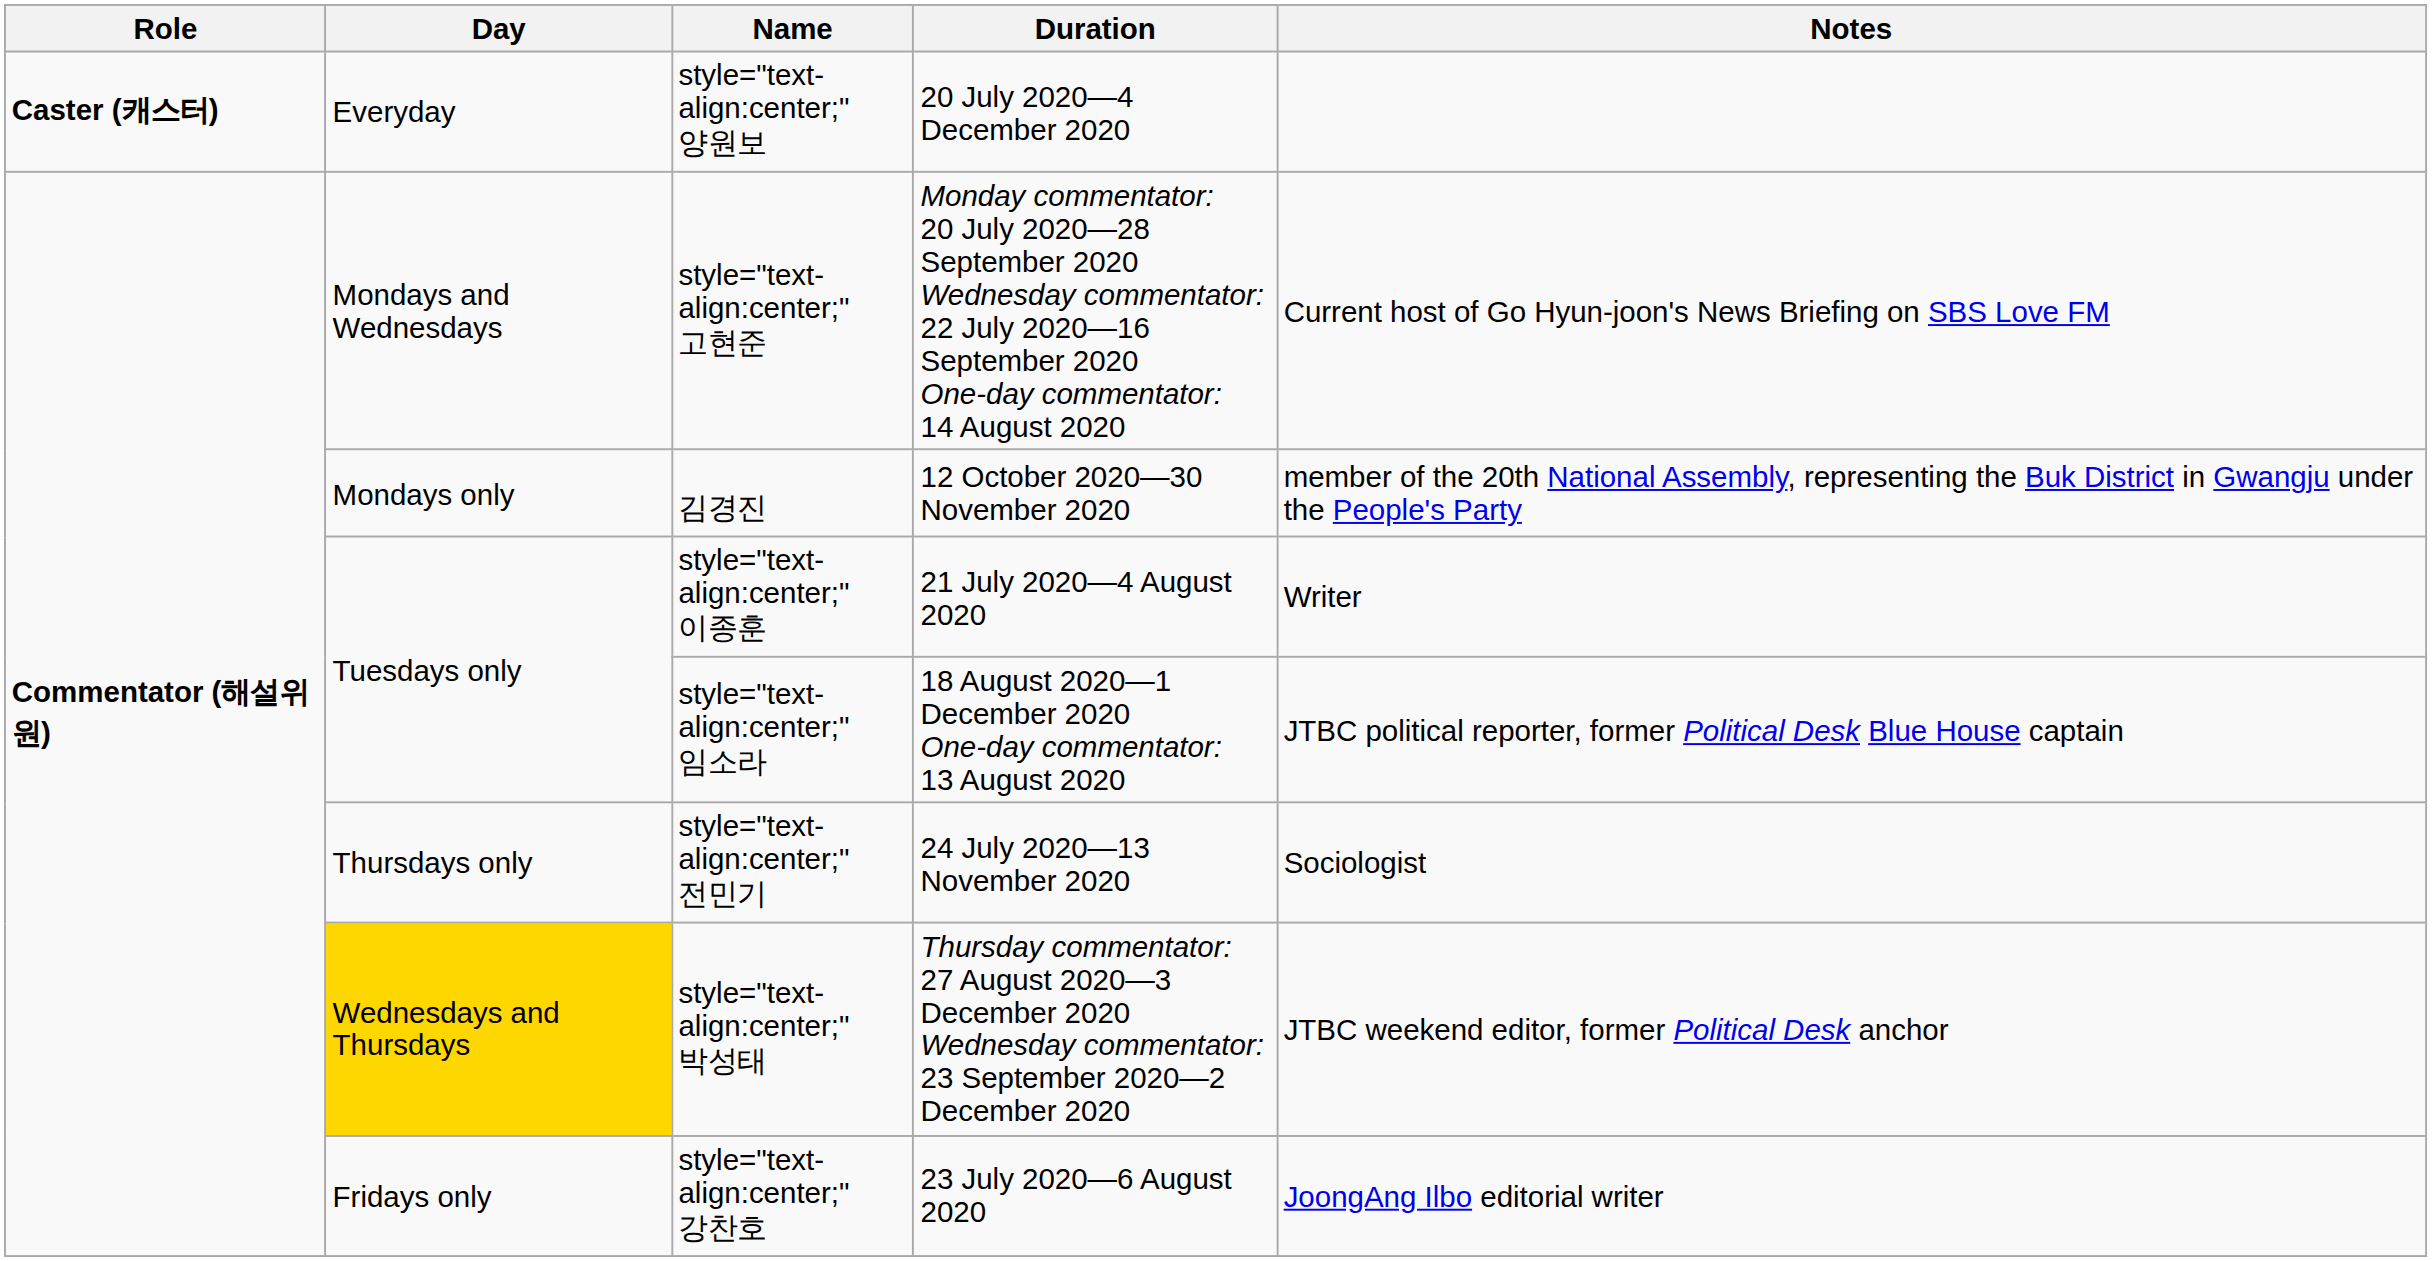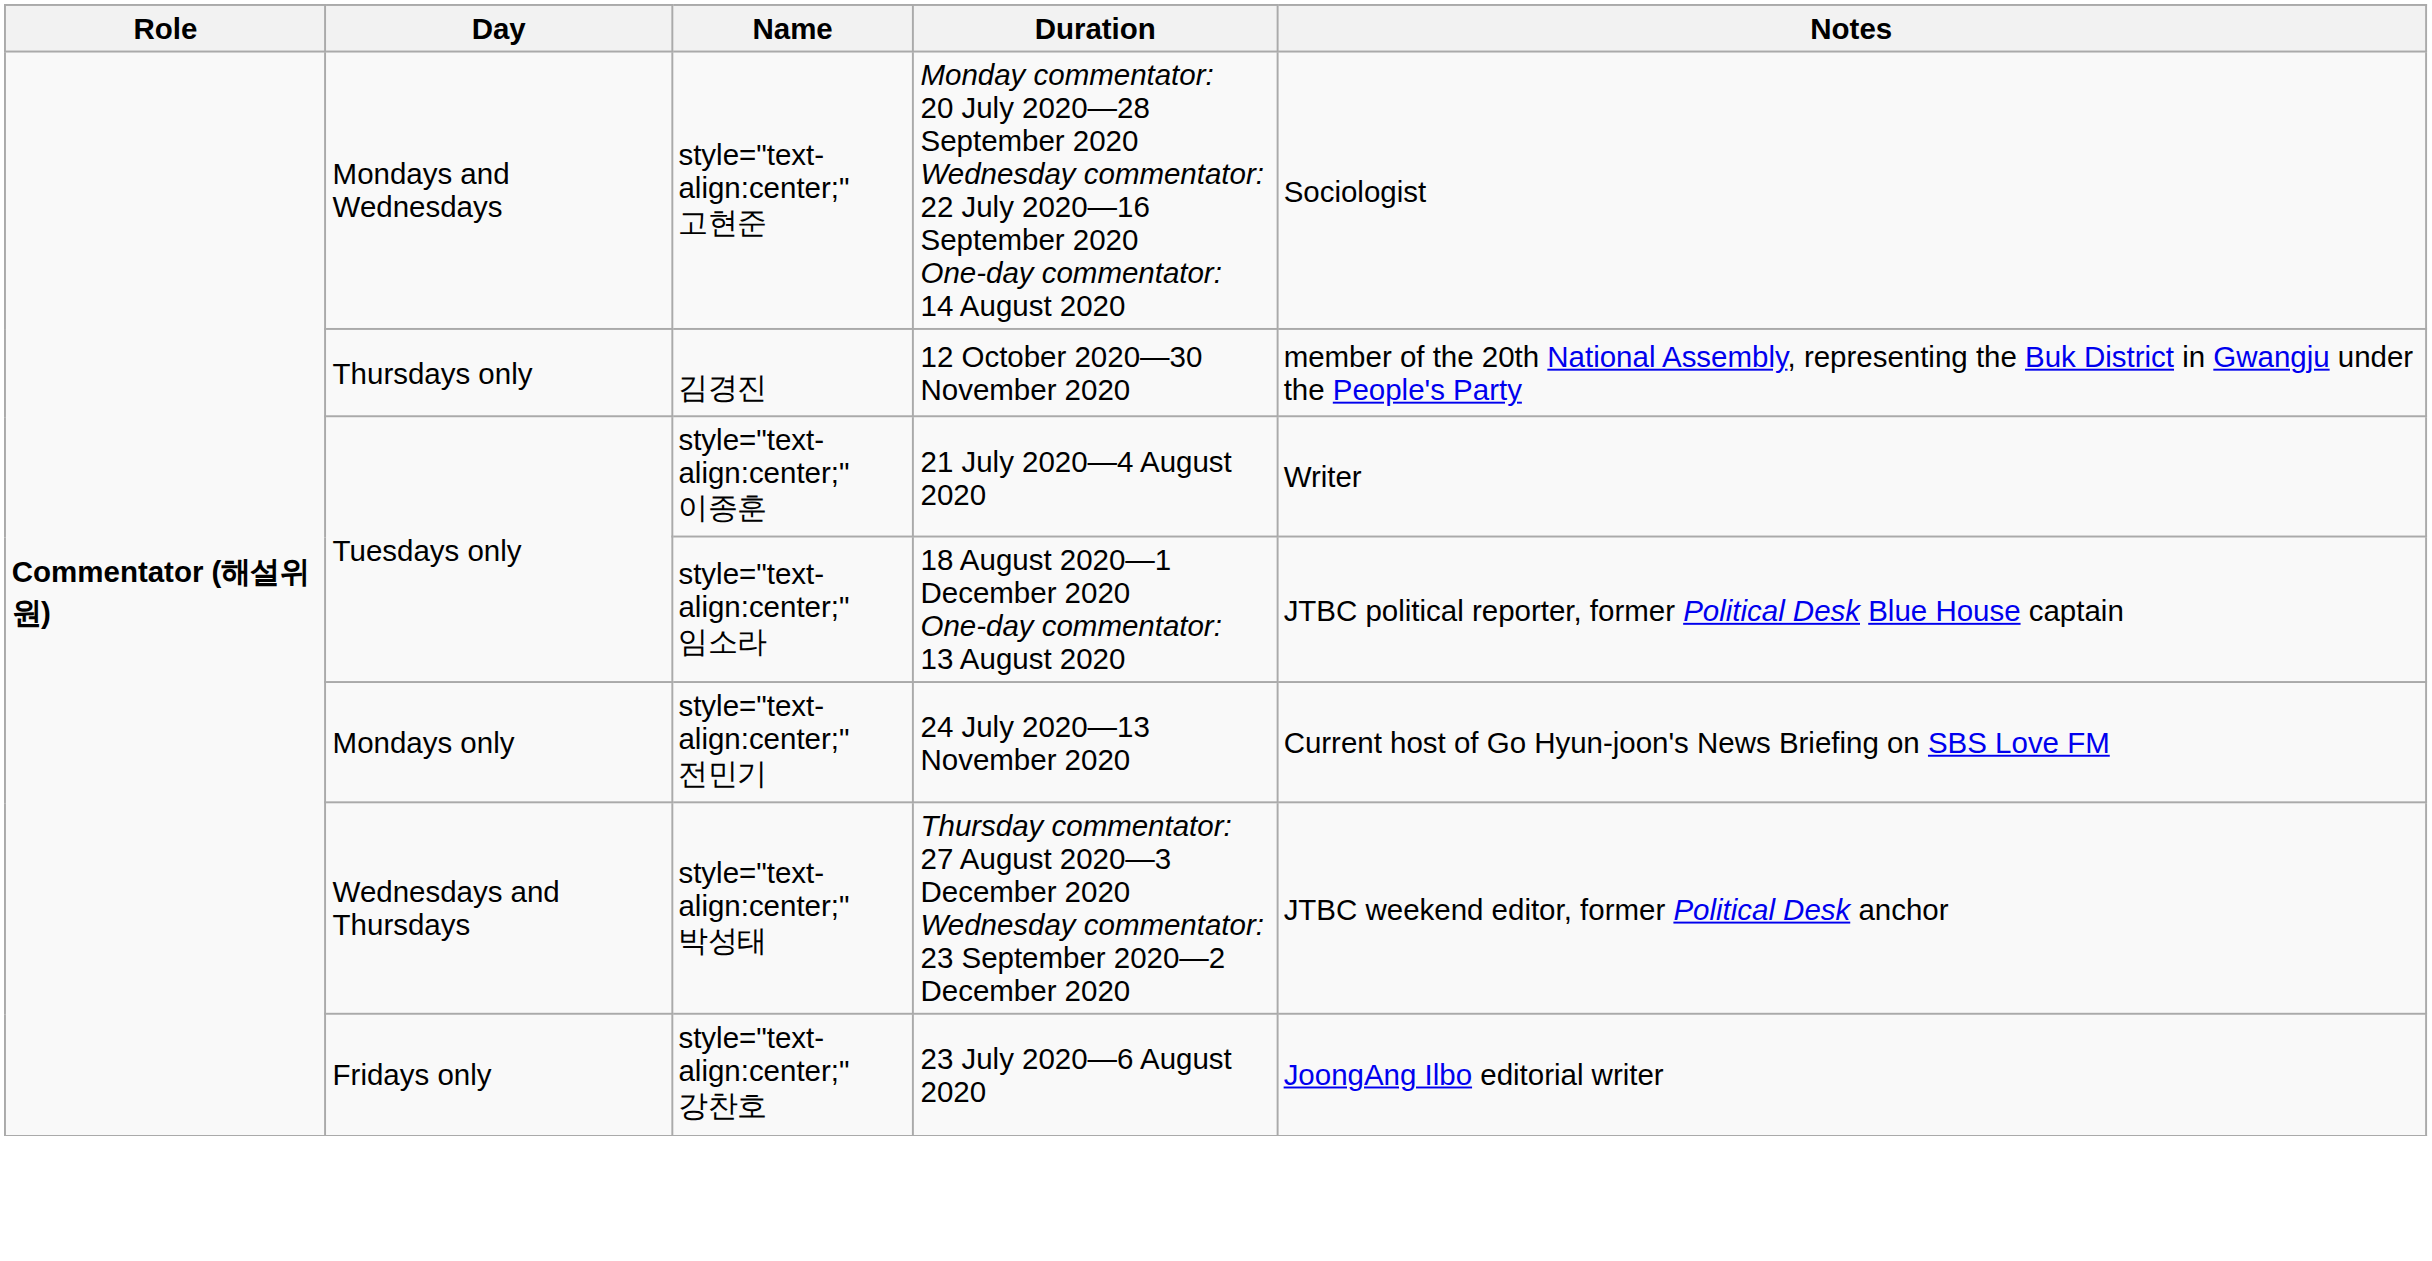- row: (764, 109)
(1697, 311) Current host of Go Hyun-joon's News Briefing on SBS Love FM -> (1355, 191) Sociologist
(424, 493) Mondays only -> (433, 373) Thursdays only
(433, 863) Thursdays only -> (424, 743) Mondays only
(1355, 863) Sociologist -> (1697, 743) Current host of Go Hyun-joon's News Briefing on SBS Love FM
(446, 1029) gold background -> (446, 909) no background
